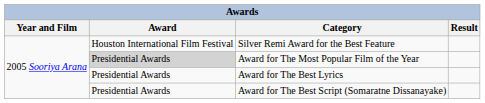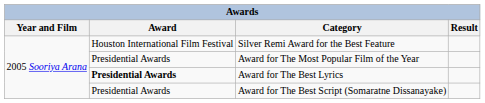(131, 59) lightgrey background -> (131, 59) no background
(131, 75) normal -> (134, 75) bold
